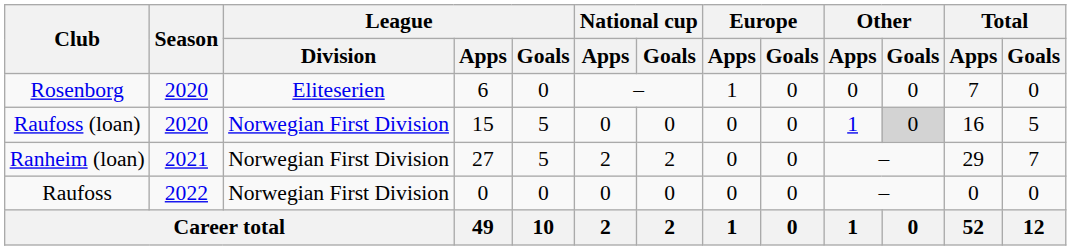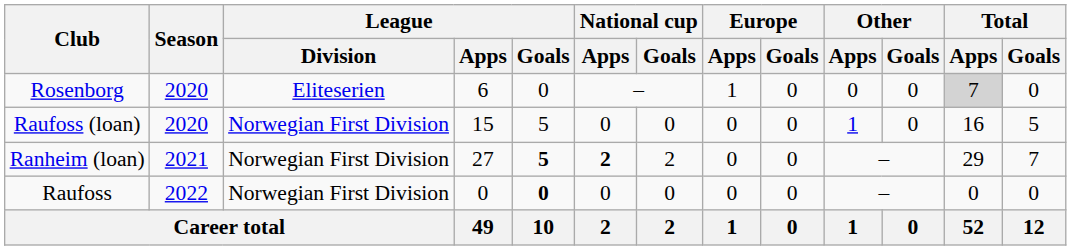(973, 90) no background -> (973, 90) lightgrey background
(913, 124) lightgrey background -> (913, 124) no background
(543, 158) normal -> (543, 158) bold
(605, 158) normal -> (605, 158) bold
(543, 192) normal -> (543, 192) bold
